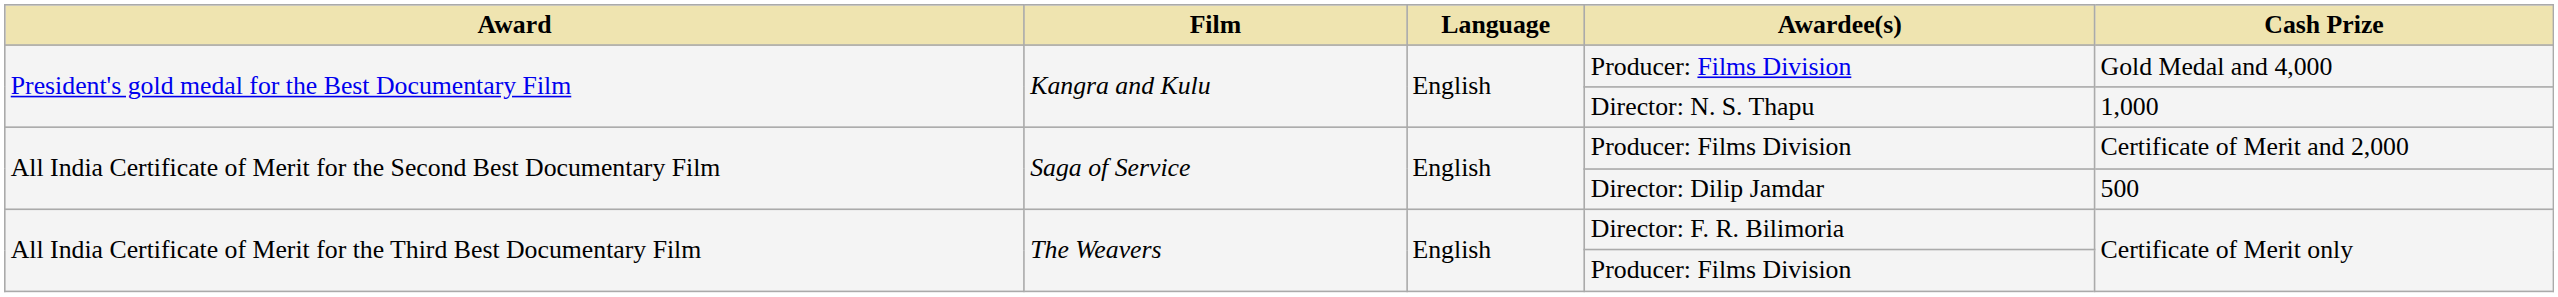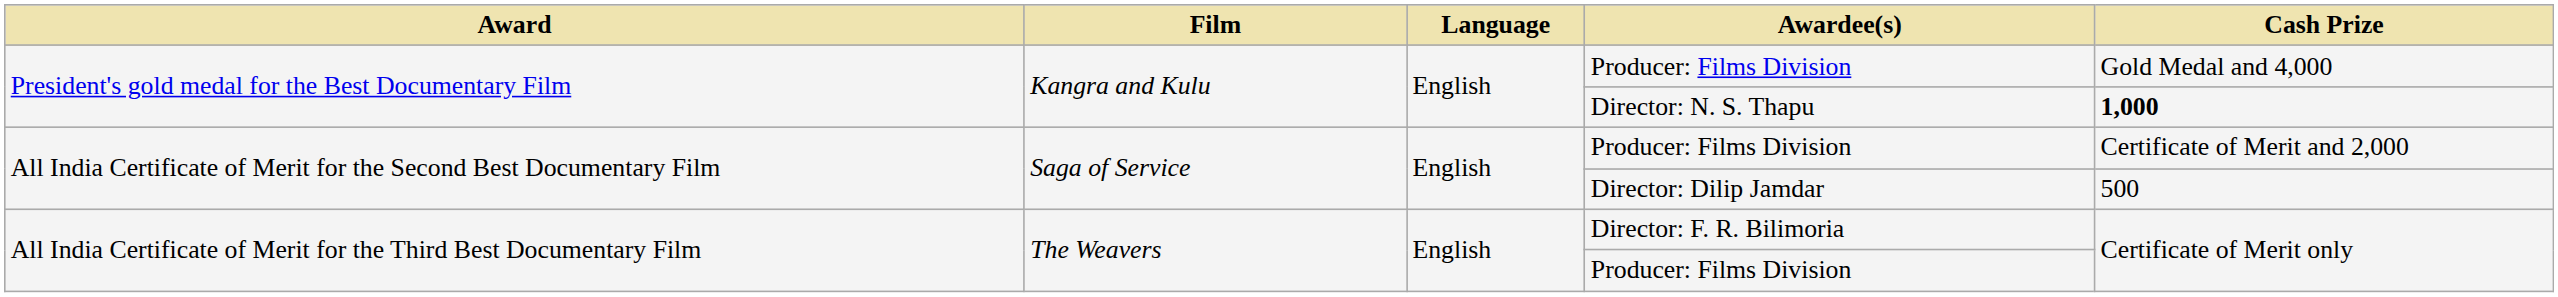(2130, 106) normal -> (2130, 106) bold
